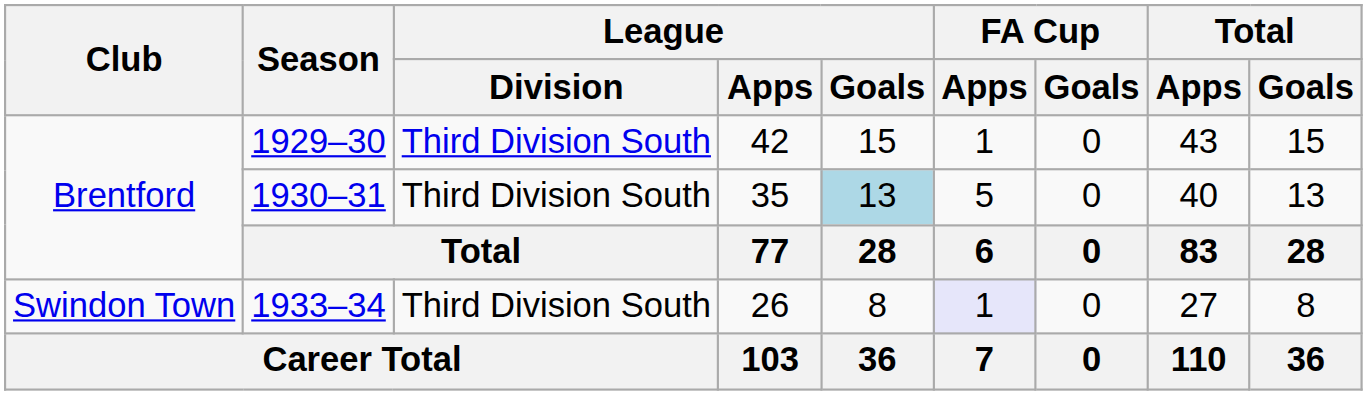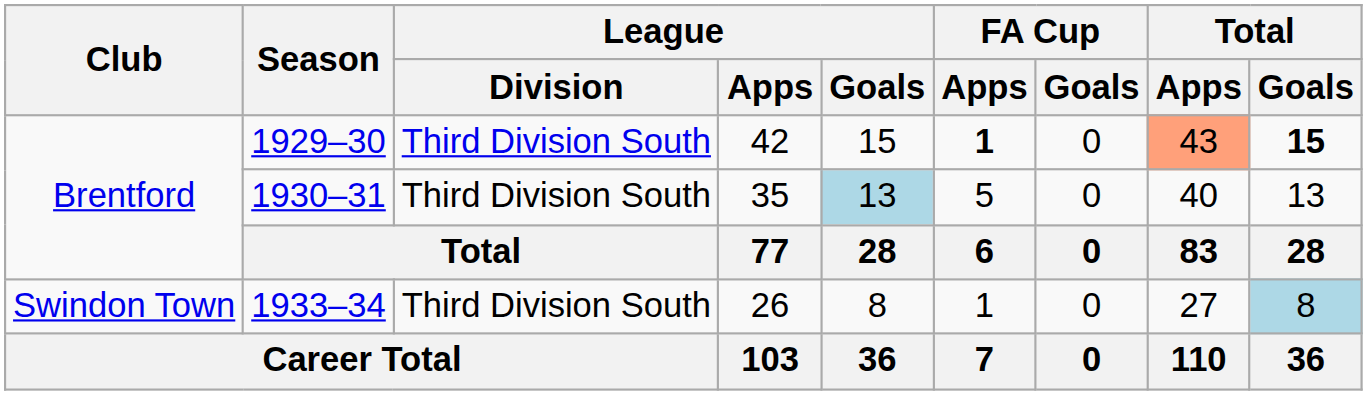(984, 141) normal -> (984, 141) bold
(1199, 141) no background -> (1199, 141) lightsalmon background
(1306, 141) normal -> (1306, 141) bold
(984, 305) lavender background -> (984, 305) no background
(1306, 305) no background -> (1306, 305) lightblue background
